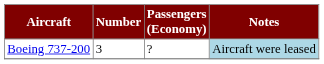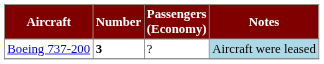(99, 48) normal -> (99, 48) bold
